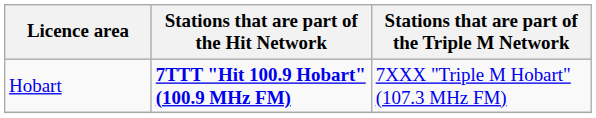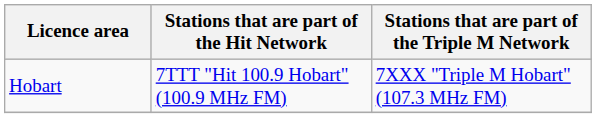(261, 85) bold -> (252, 85) normal
